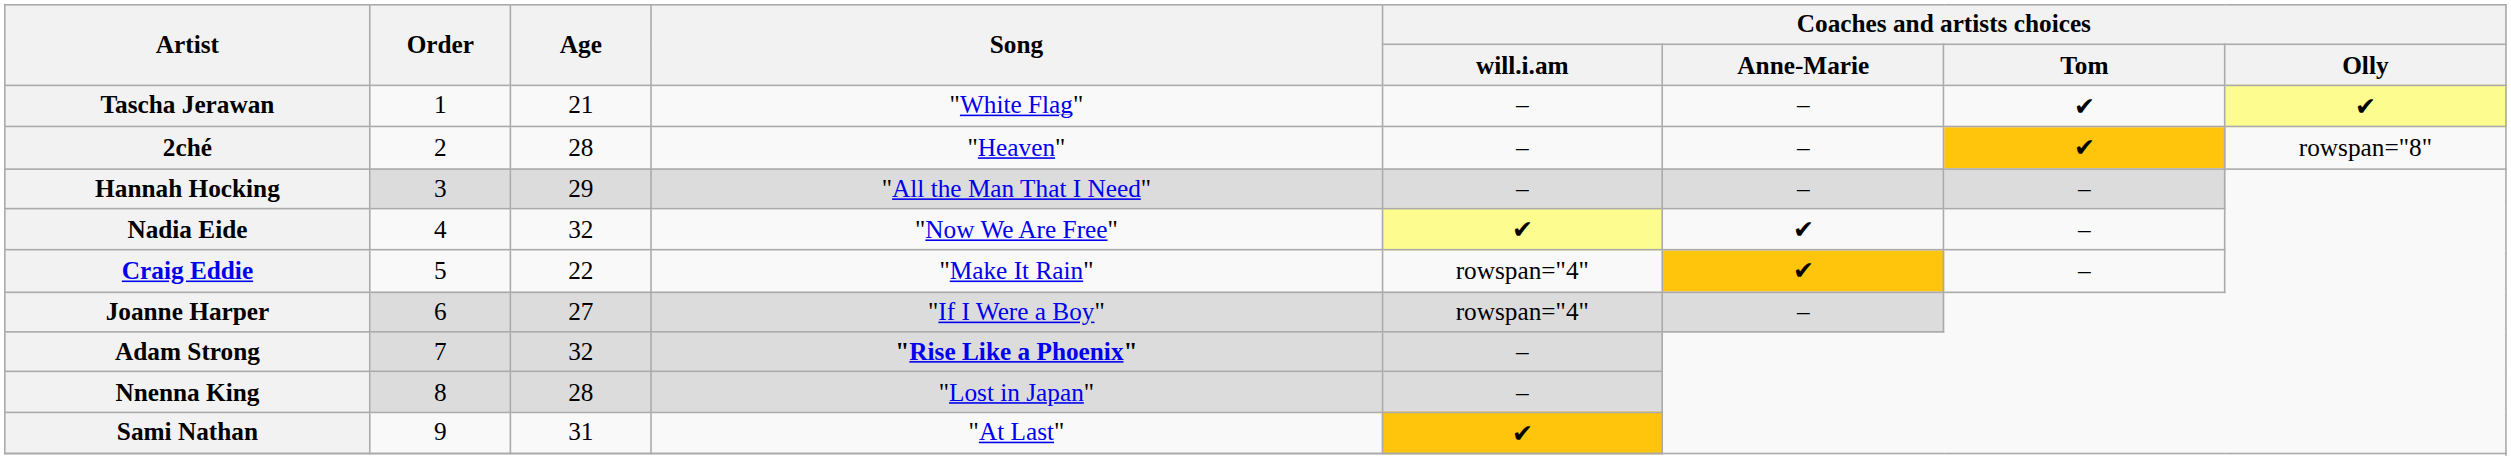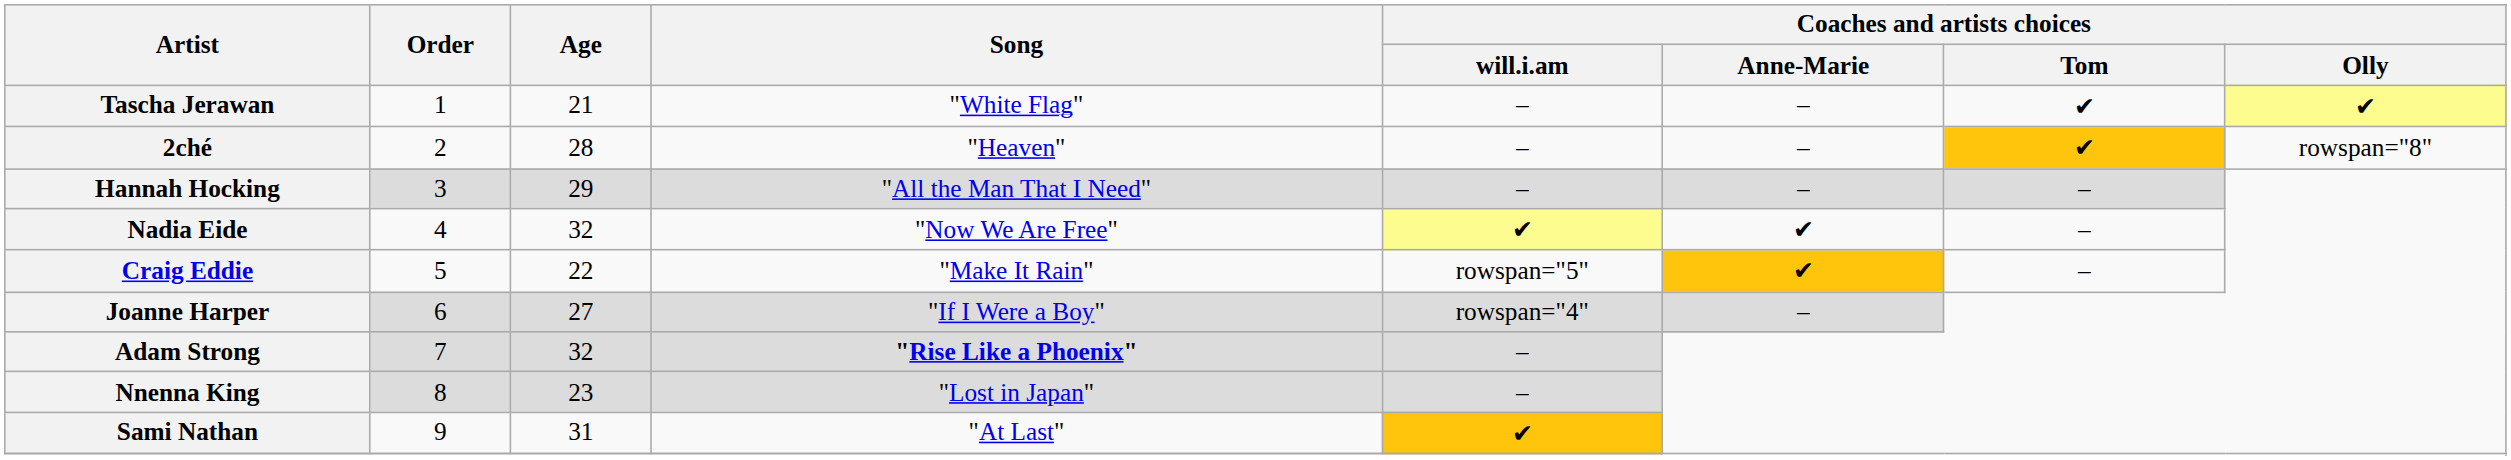(1522, 270) rowspan="4" -> (1522, 270) rowspan="5"
(581, 391) 28 -> (581, 391) 23
